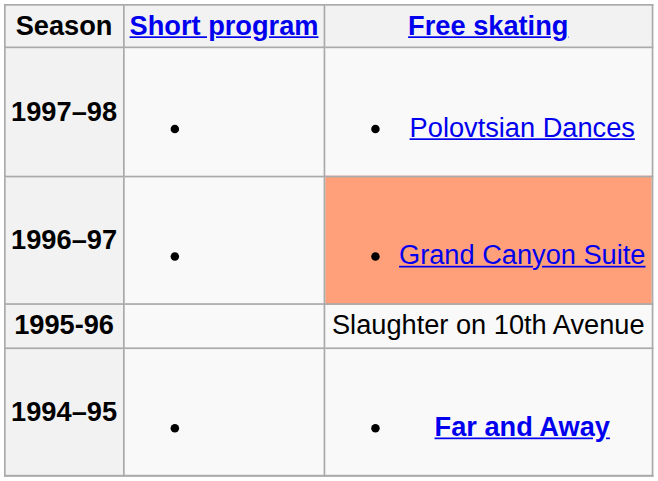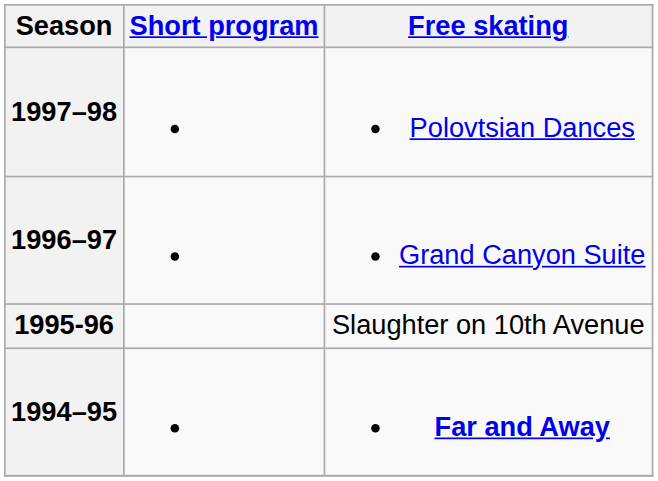(488, 255) lightsalmon background -> (488, 255) no background
